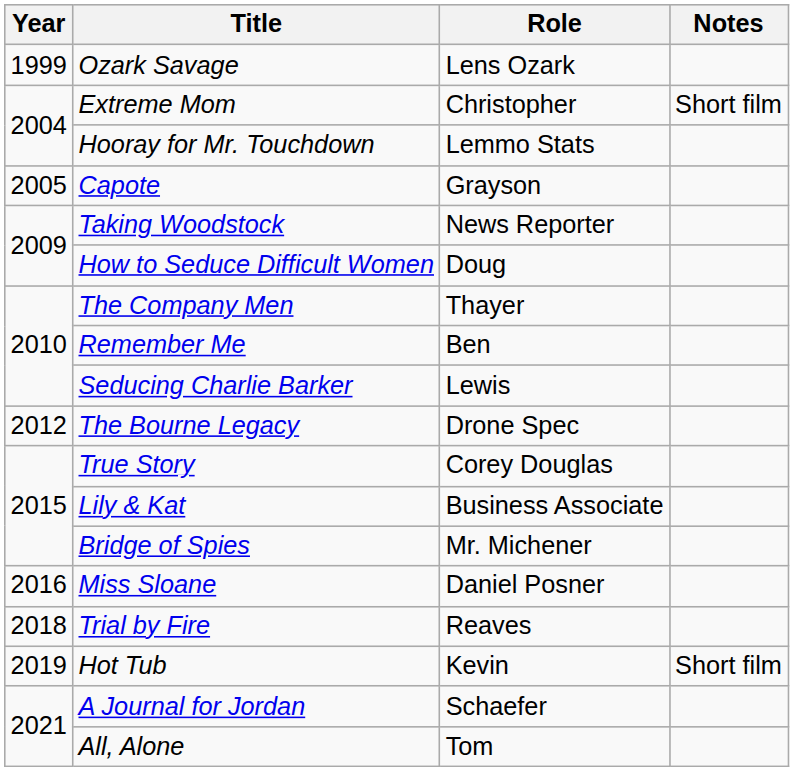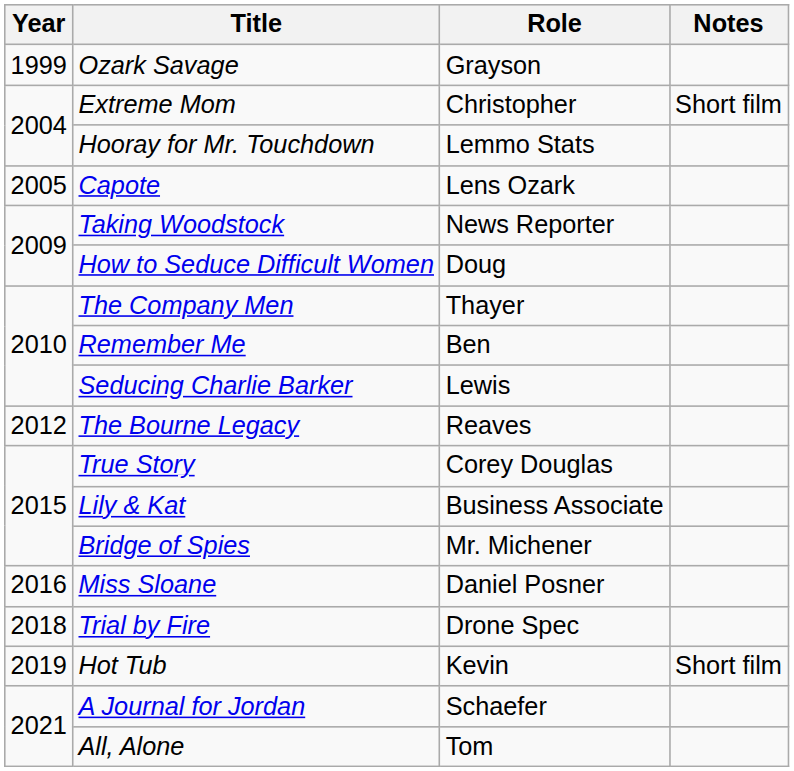(510, 64) Lens Ozark -> (493, 64) Grayson
(493, 184) Grayson -> (510, 184) Lens Ozark
(512, 425) Drone Spec -> (488, 425) Reaves
(488, 625) Reaves -> (512, 625) Drone Spec
